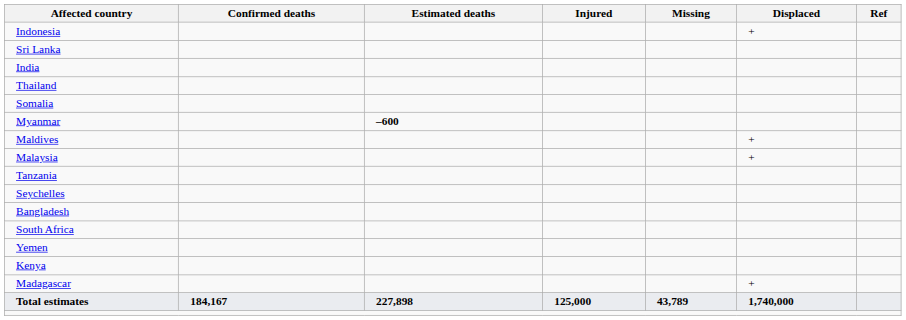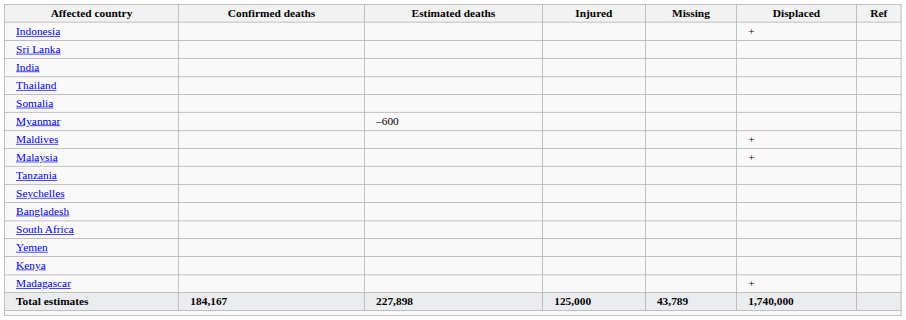(387, 121) bold -> (387, 121) normal
